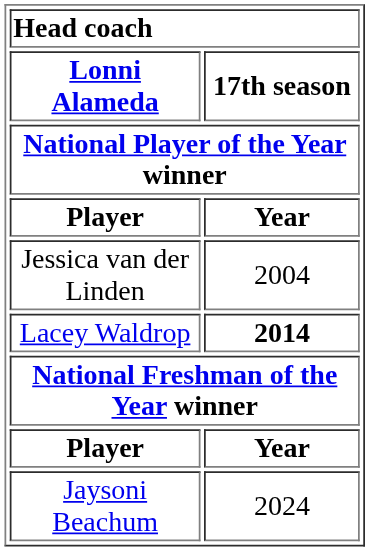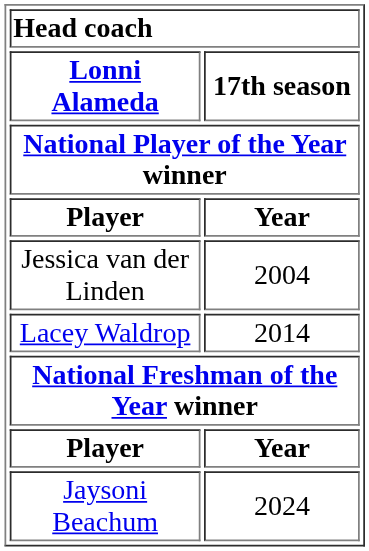(282, 332) bold -> (282, 332) normal
